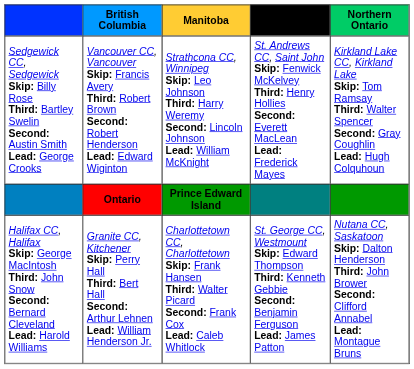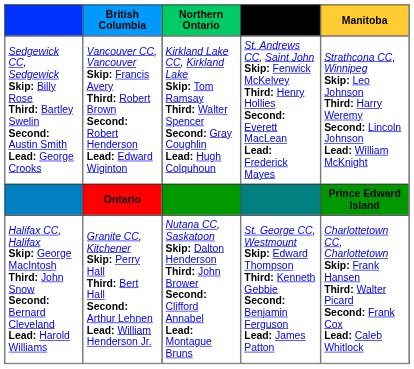columns swapped: (206, 20) <-> (370, 20)
